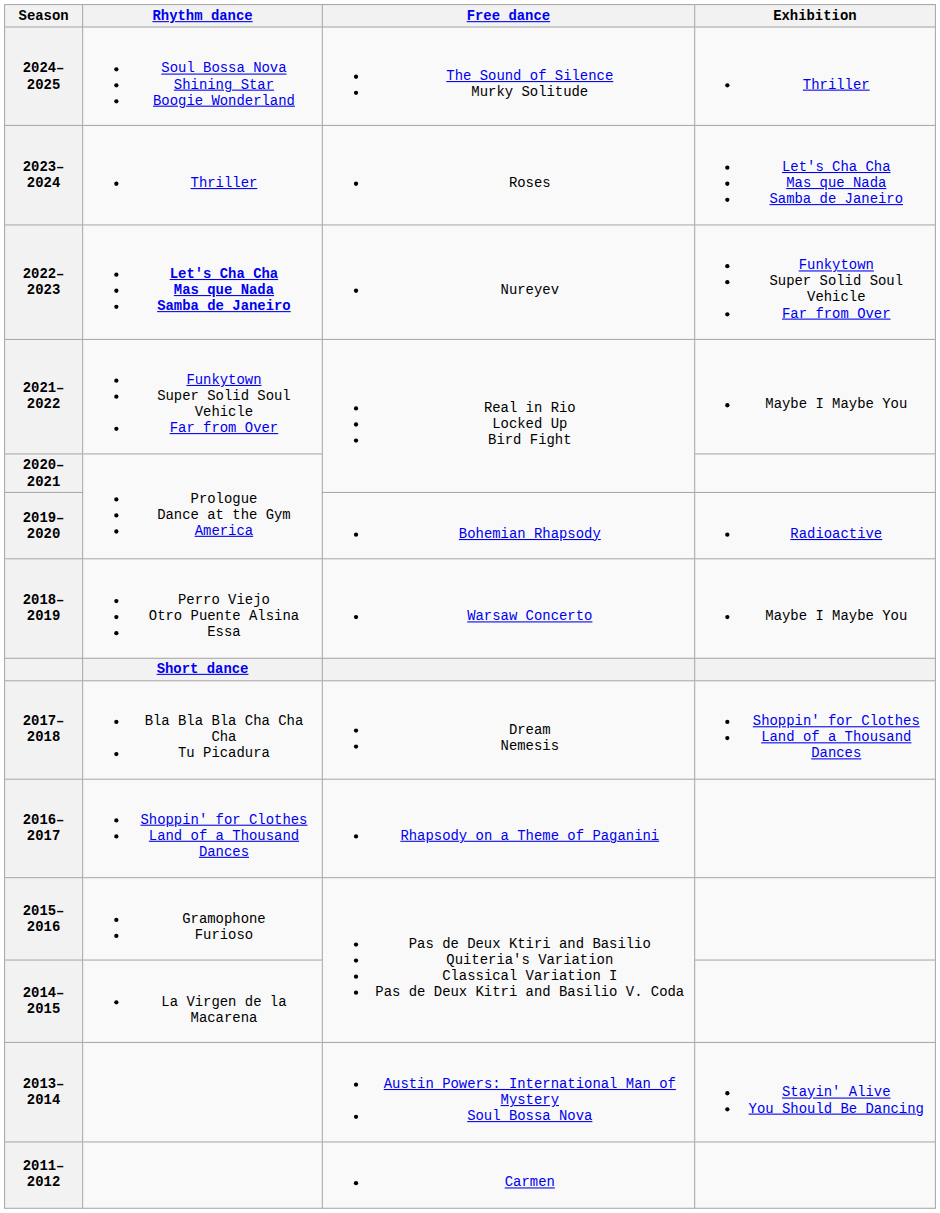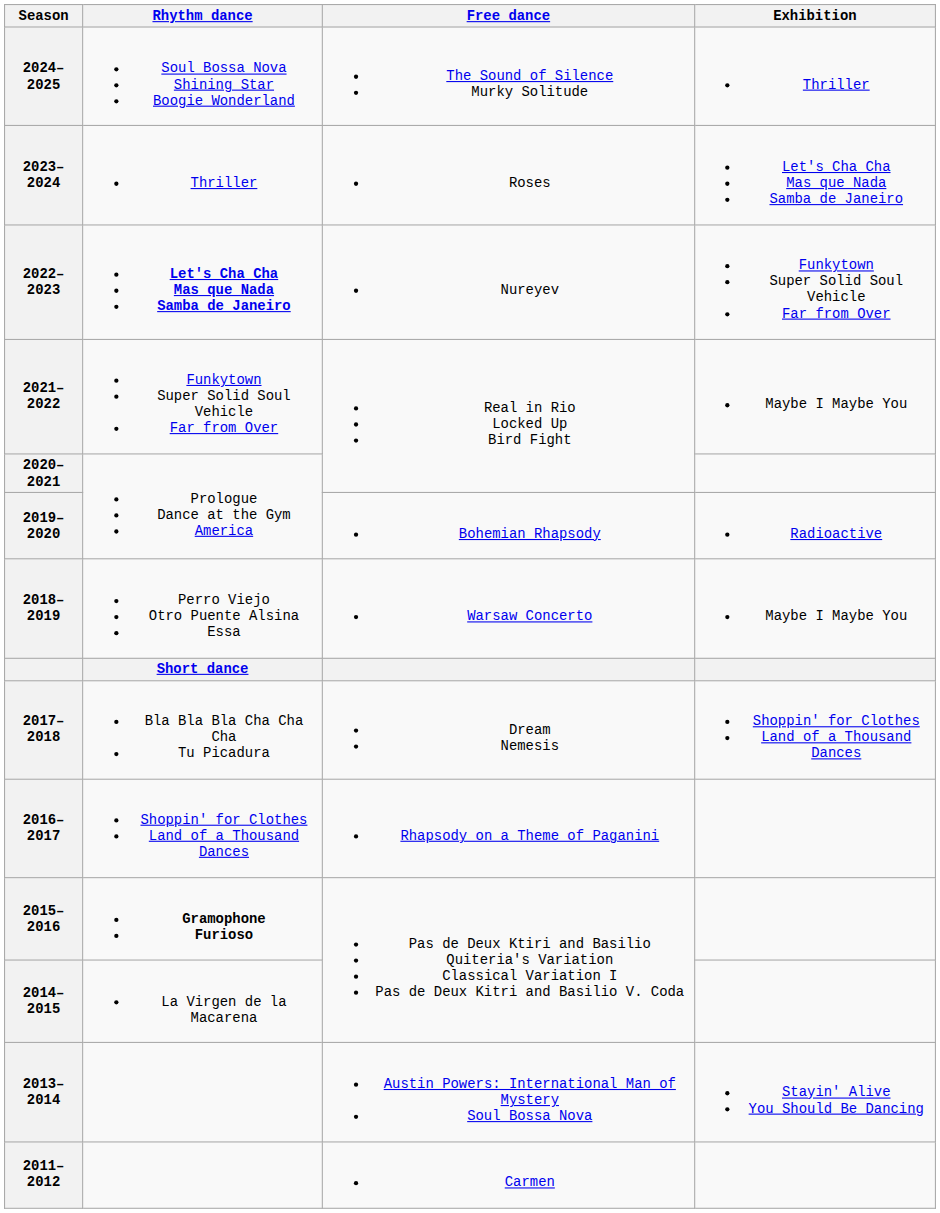(203, 927) normal -> (203, 927) bold
